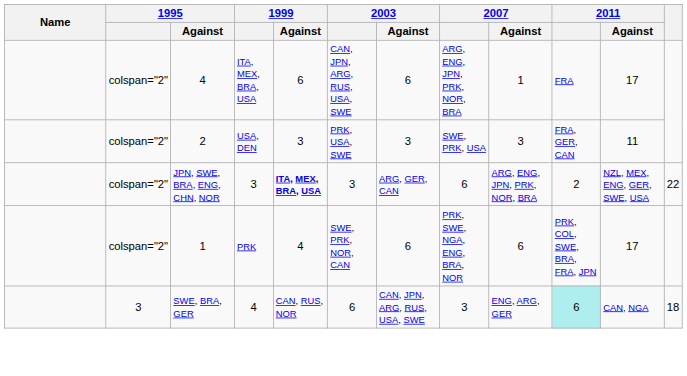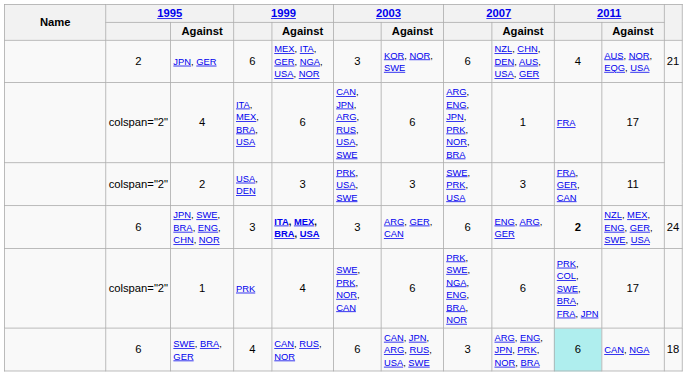+ row: (195, 62)
(138, 184) colspan="2" -> (138, 227) 6
(516, 185) ARG, ENG, JPN, PRK, NOR, BRA -> (518, 228) ENG, ARG, GER
(576, 184) normal -> (578, 227) bold
(673, 184) 22 -> (673, 227) 24
(138, 307) 3 -> (138, 350) 6
(516, 308) ENG, ARG, GER -> (519, 351) ARG, ENG, JPN, PRK, NOR, BRA
